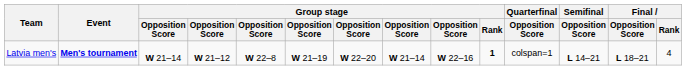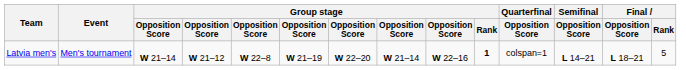(99, 53) bold -> (96, 53) normal
(669, 53) 4 -> (664, 53) 5
